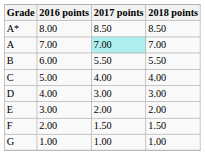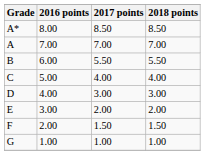(103, 45) paleturquoise background -> (103, 45) no background
